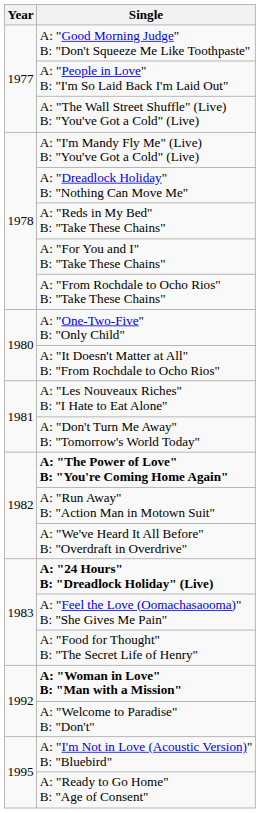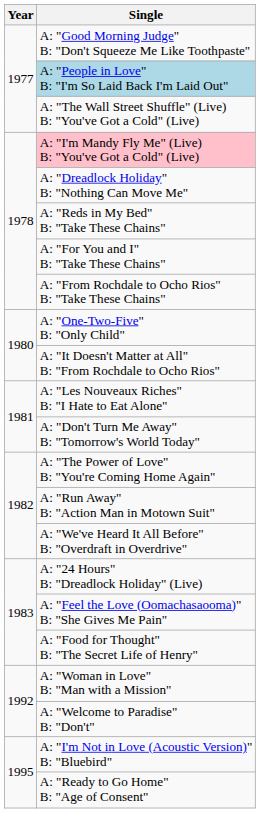(134, 78) no background -> (134, 78) lightblue background
(121, 149) no background -> (121, 149) pink background
(134, 469) bold -> (128, 469) normal
(127, 576) bold -> (121, 576) normal
(111, 683) bold -> (106, 683) normal
